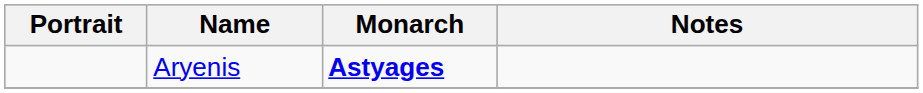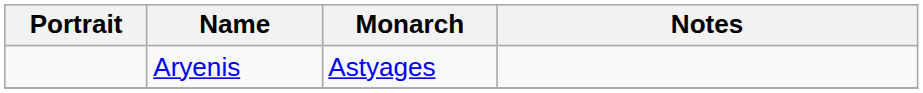(386, 66) bold -> (382, 66) normal
